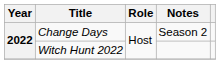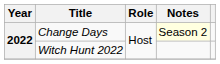(183, 31) no background -> (183, 31) lightyellow background
